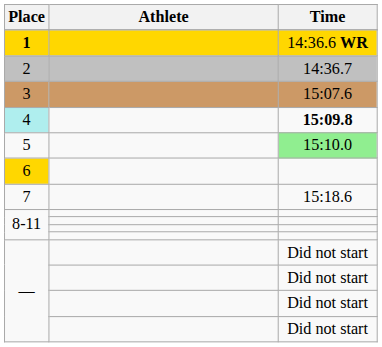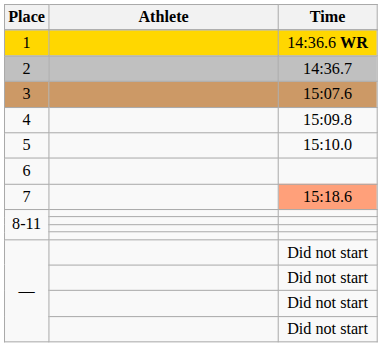(27, 42) bold -> (27, 42) normal
(27, 119) paleturquoise background -> (27, 119) no background
(328, 119) bold -> (328, 119) normal
(328, 145) lightgreen background -> (328, 145) no background
(27, 171) gold background -> (27, 171) no background
(328, 196) no background -> (328, 196) lightsalmon background
